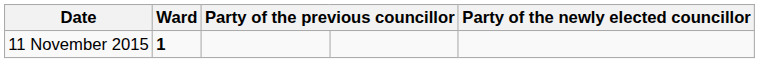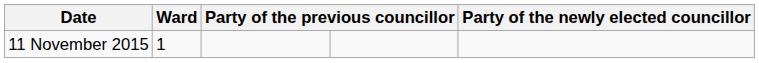(161, 44) bold -> (161, 44) normal
